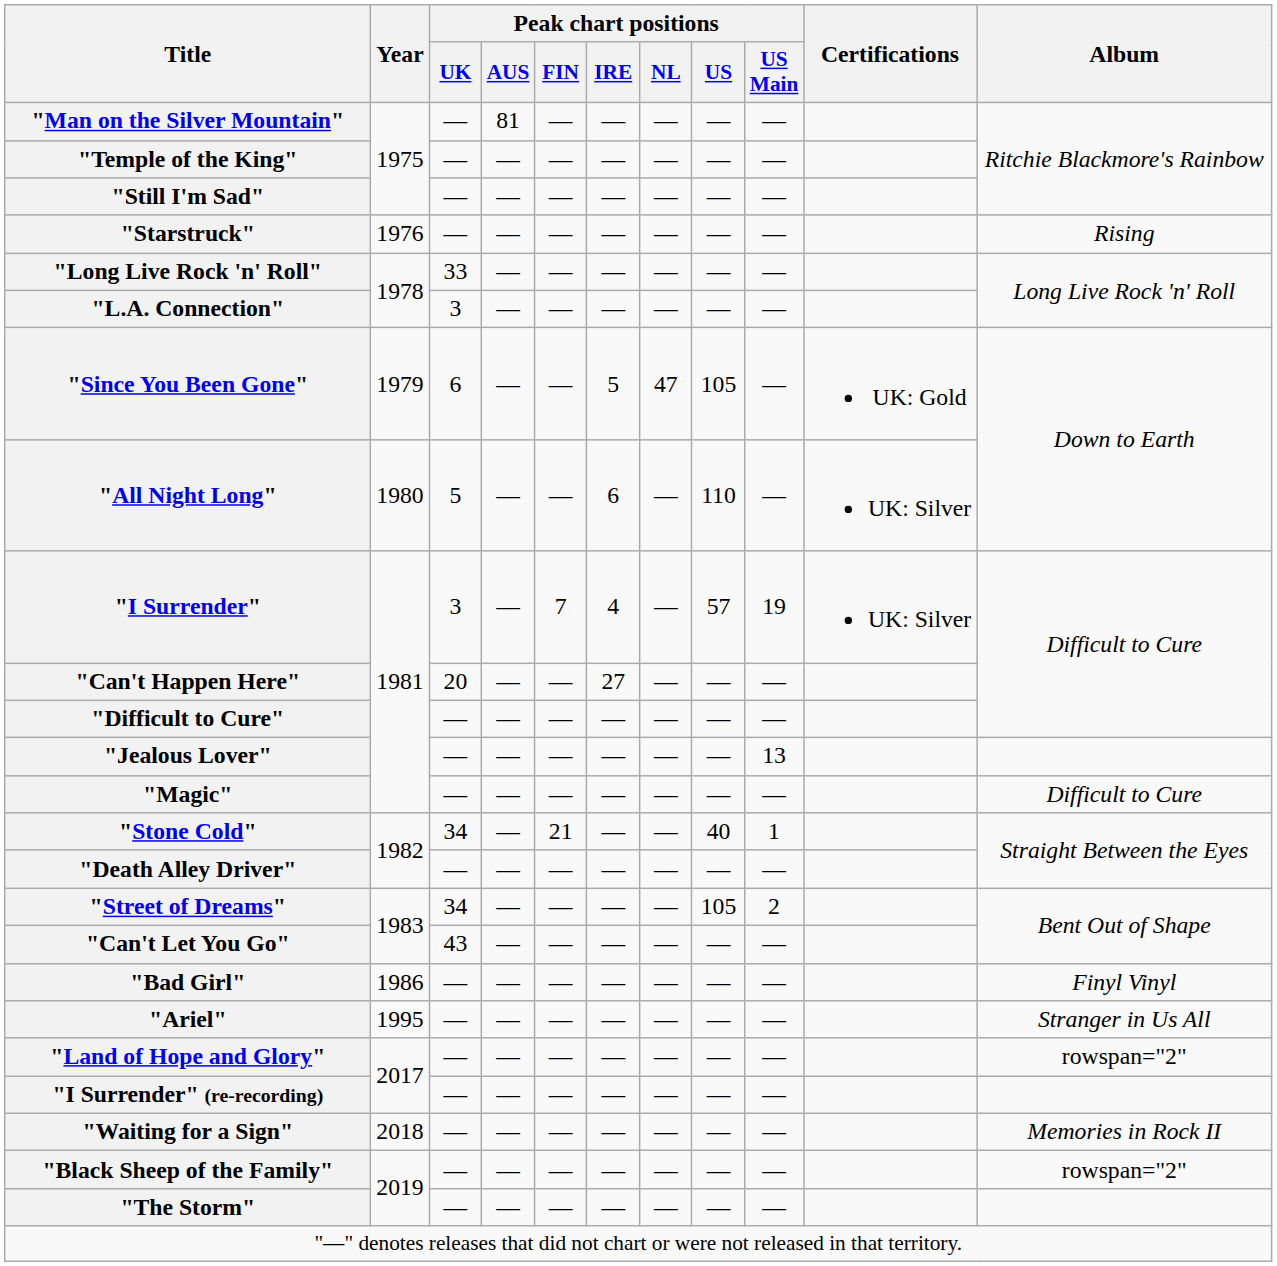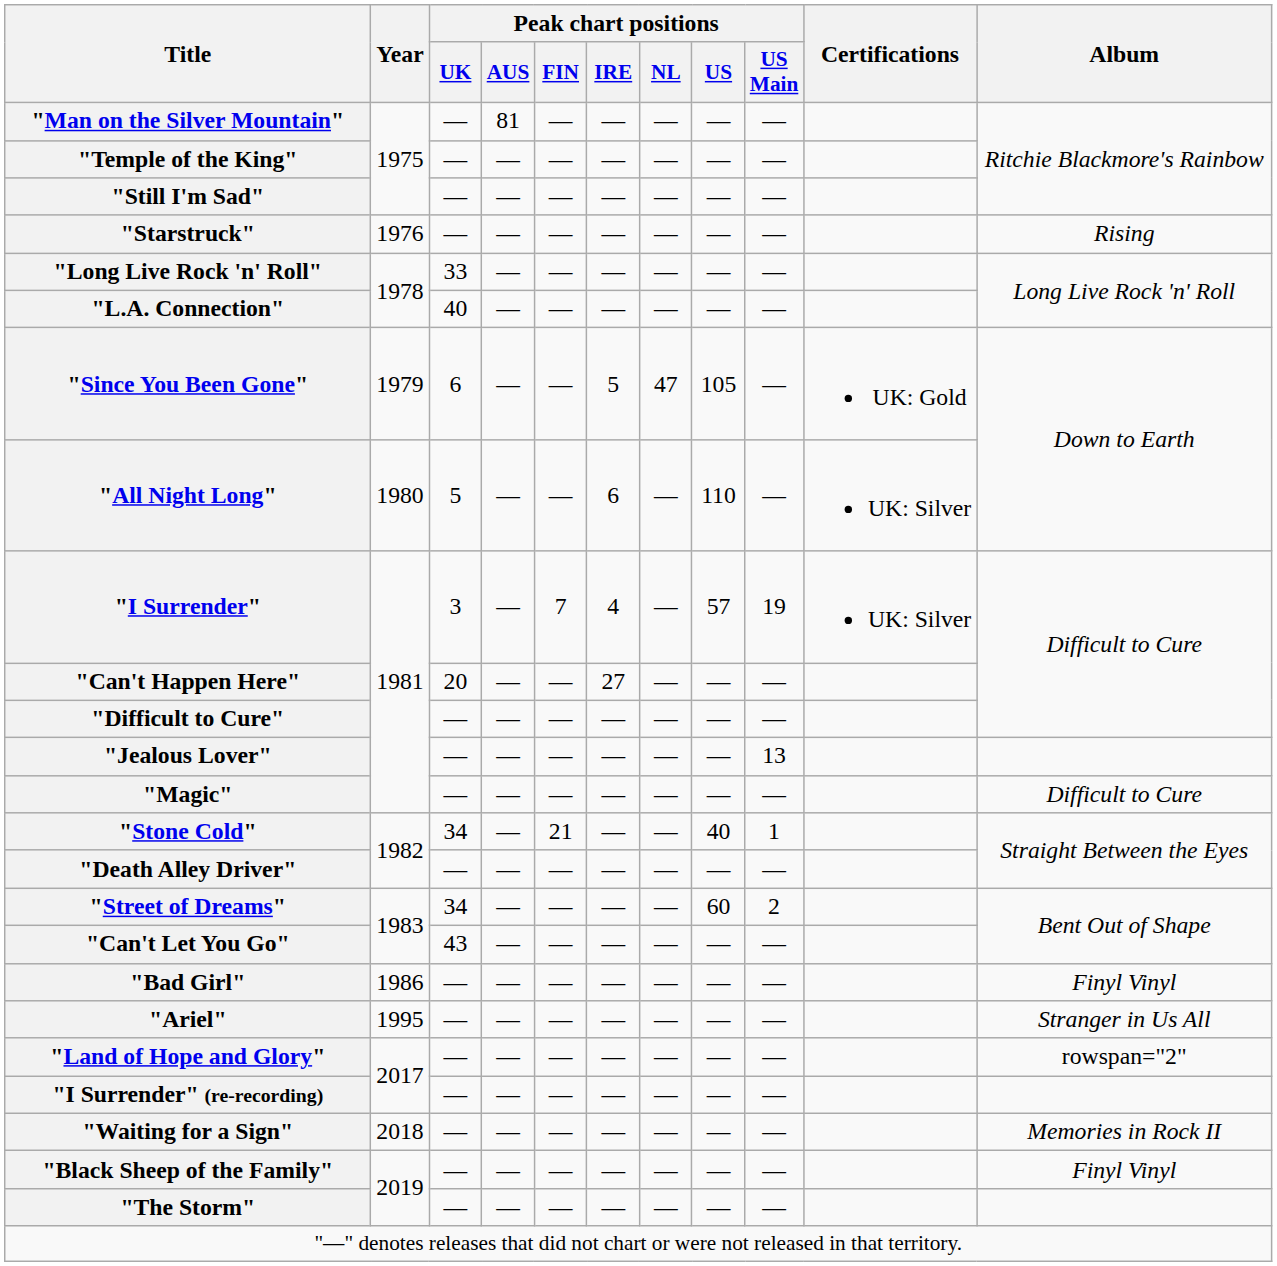(455, 308) 3 -> (455, 308) 40
(718, 906) 105 -> (718, 906) 60
(1124, 1169) rowspan="2" -> (1124, 1169) Finyl Vinyl
